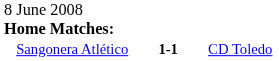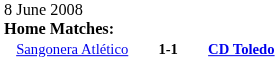(240, 49) normal -> (241, 49) bold
